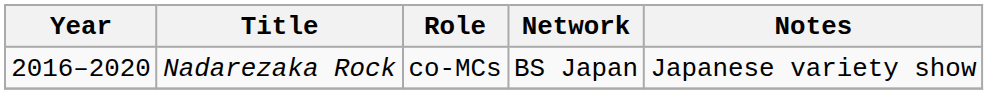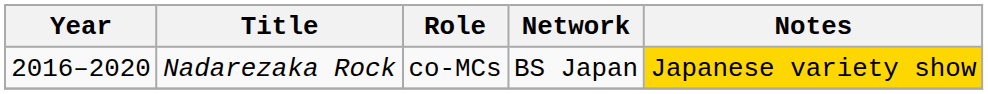(813, 68) no background -> (813, 68) gold background
